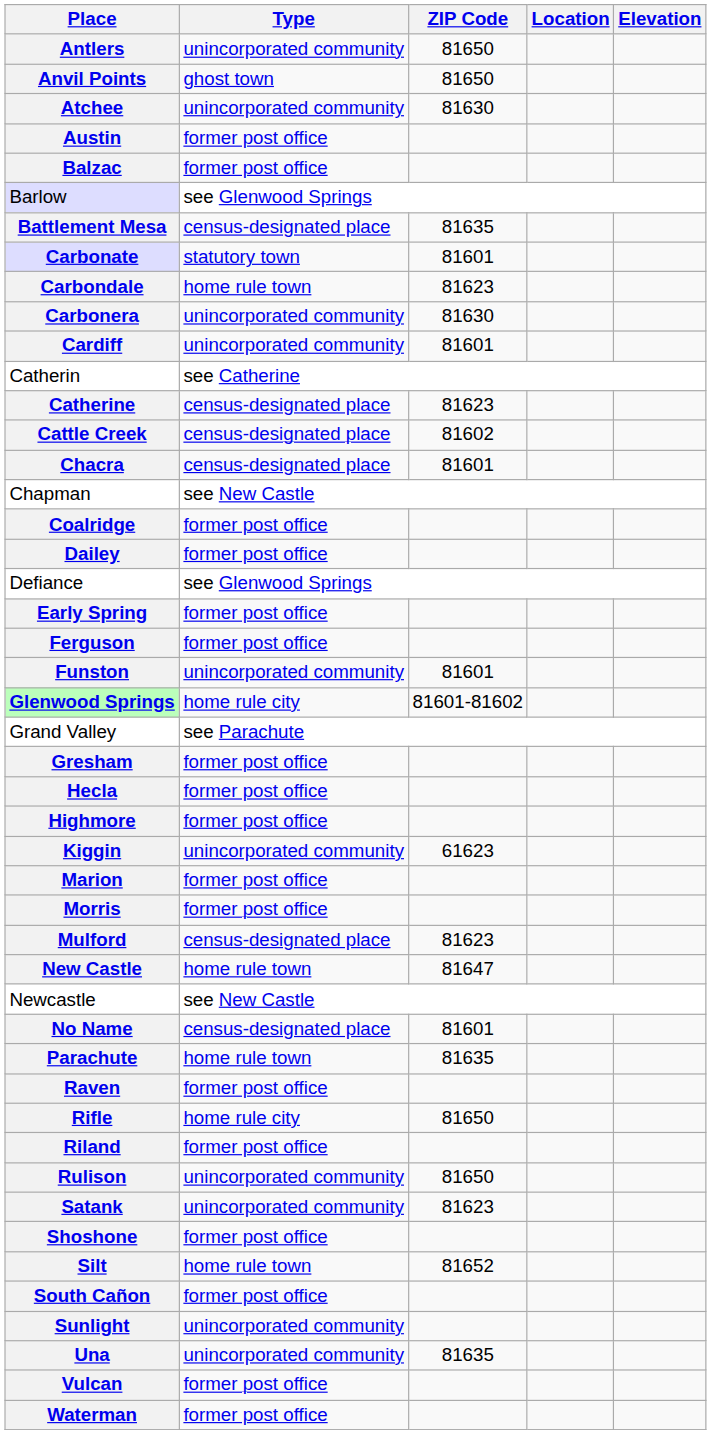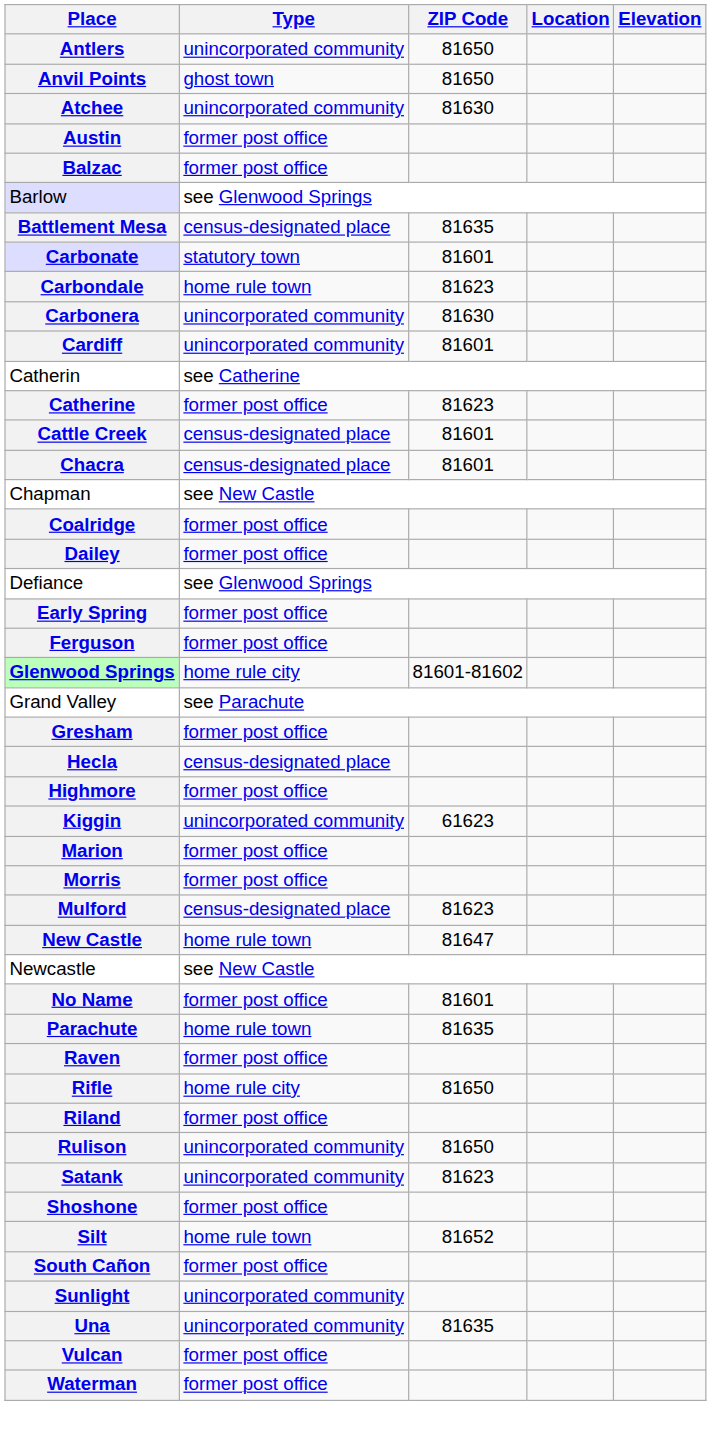(287, 405) census-designated place -> (256, 405) former post office
(468, 434) 81602 -> (468, 434) 81601
- row: (92, 672)
(256, 791) former post office -> (287, 761) census-designated place
(287, 1028) census-designated place -> (256, 999) former post office
